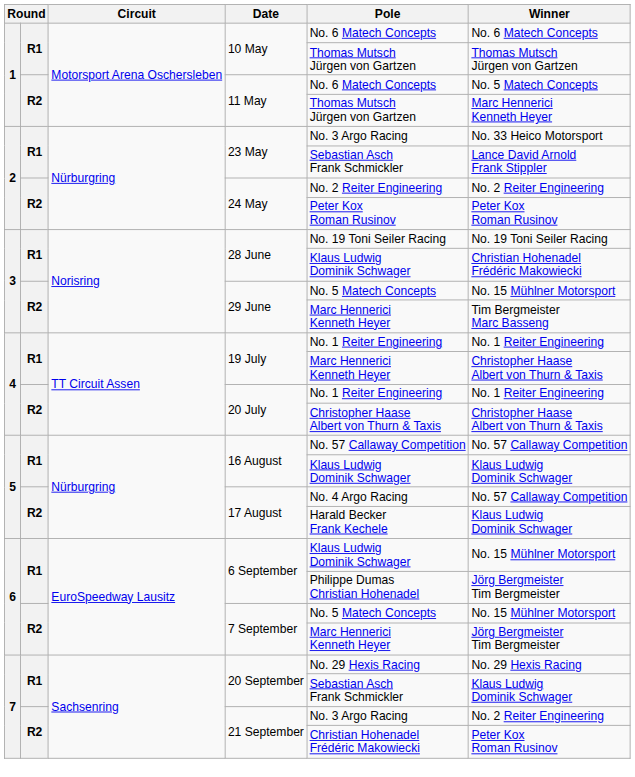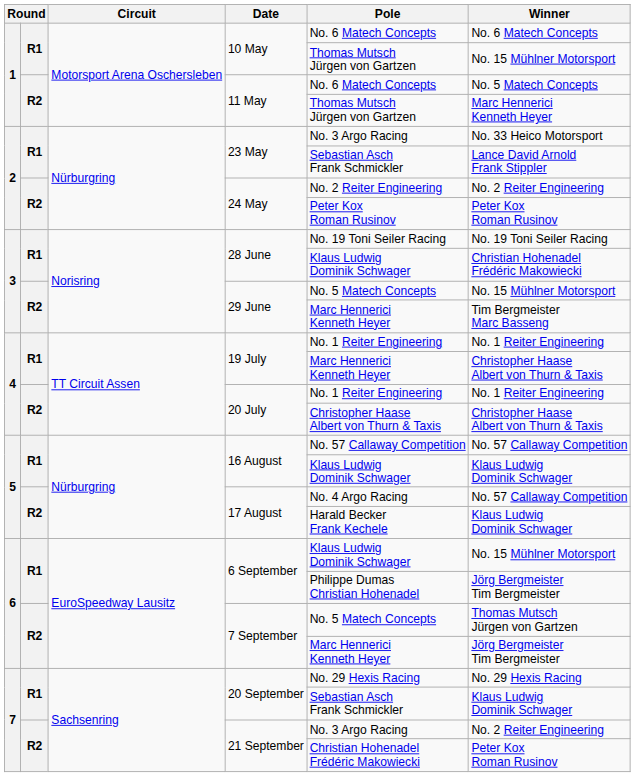(525, 58) Thomas Mutsch Jürgen von Gartzen -> (543, 58) No. 15 Mühlner Motorsport
(543, 613) No. 15 Mühlner Motorsport -> (525, 619) Thomas Mutsch Jürgen von Gartzen
